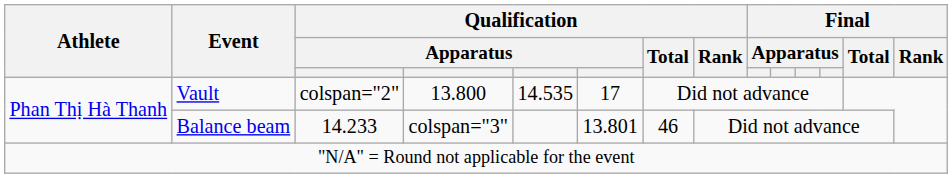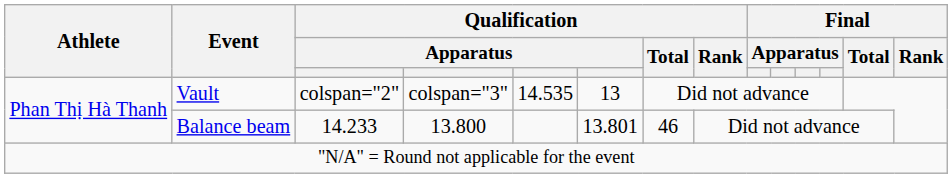(458, 93) 13.800 -> (458, 93) colspan="3"
(610, 93) 17 -> (610, 93) 13
(458, 125) colspan="3" -> (458, 125) 13.800
